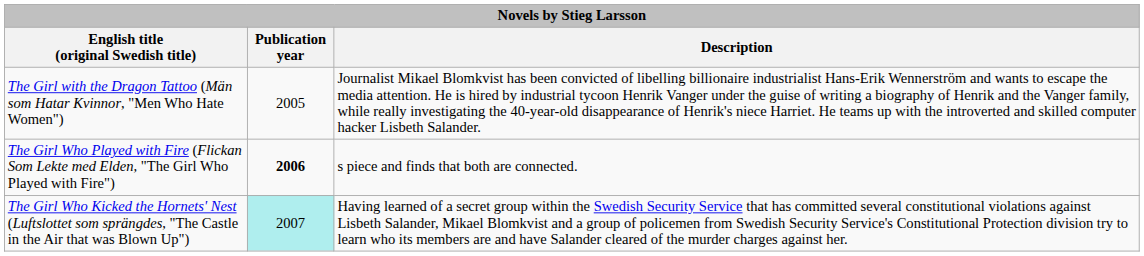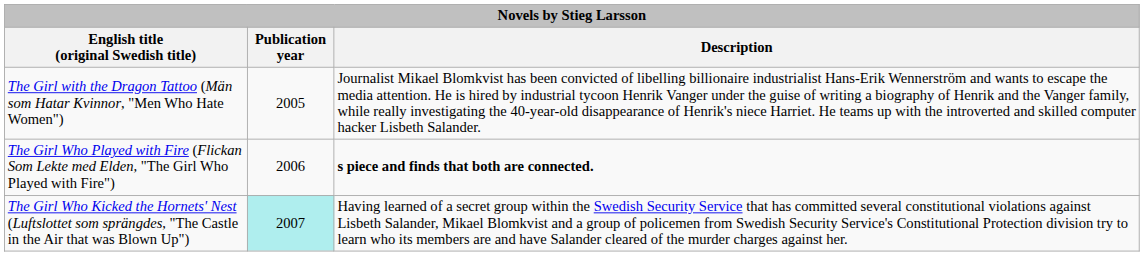(290, 167) bold -> (290, 167) normal
(457, 167) normal -> (465, 167) bold
